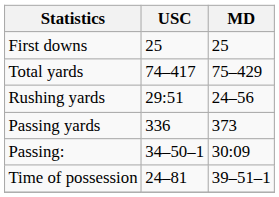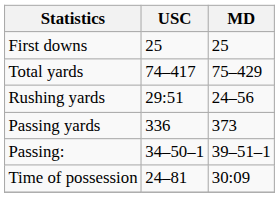(231, 151) 30:09 -> (241, 151) 39–51–1
(241, 178) 39–51–1 -> (231, 178) 30:09
